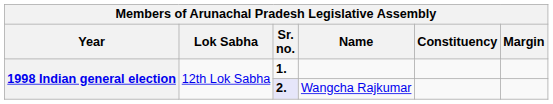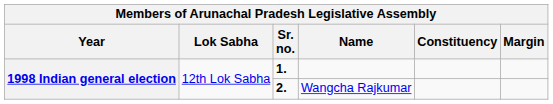(281, 88) lavender background -> (281, 88) no background
